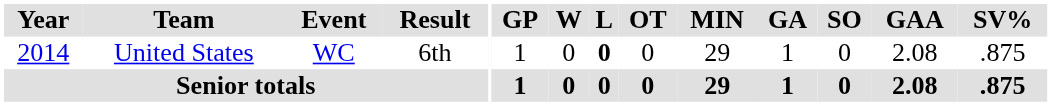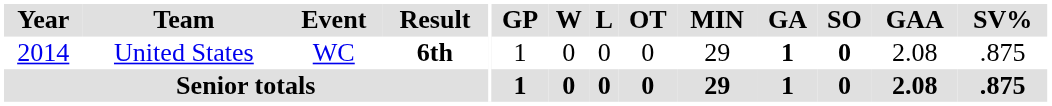(435, 52) normal -> (435, 52) bold
(604, 52) bold -> (604, 52) normal
(787, 52) normal -> (787, 52) bold
(844, 52) normal -> (844, 52) bold
